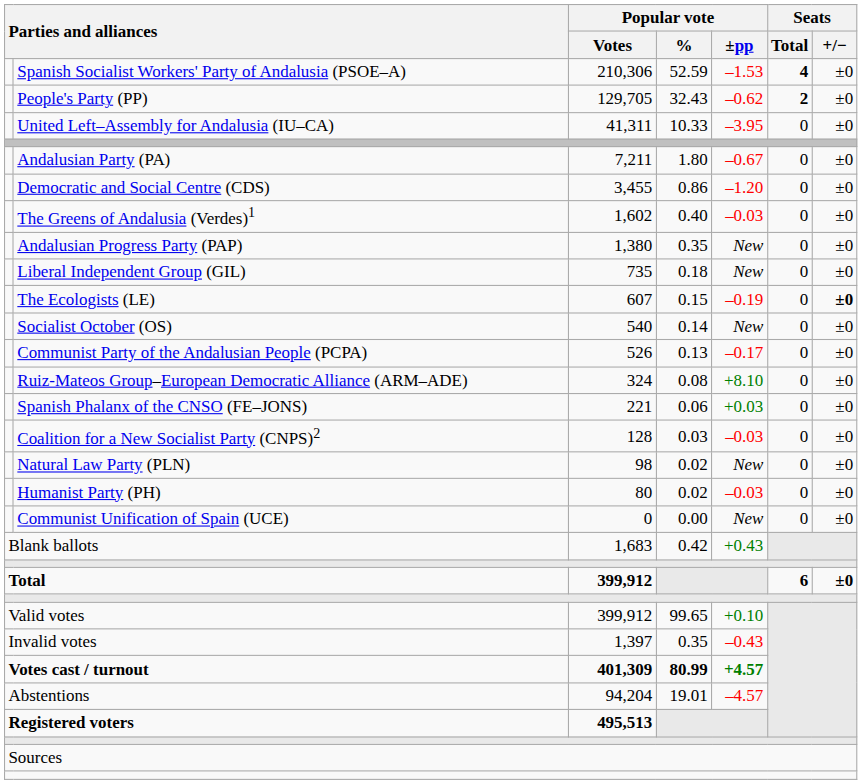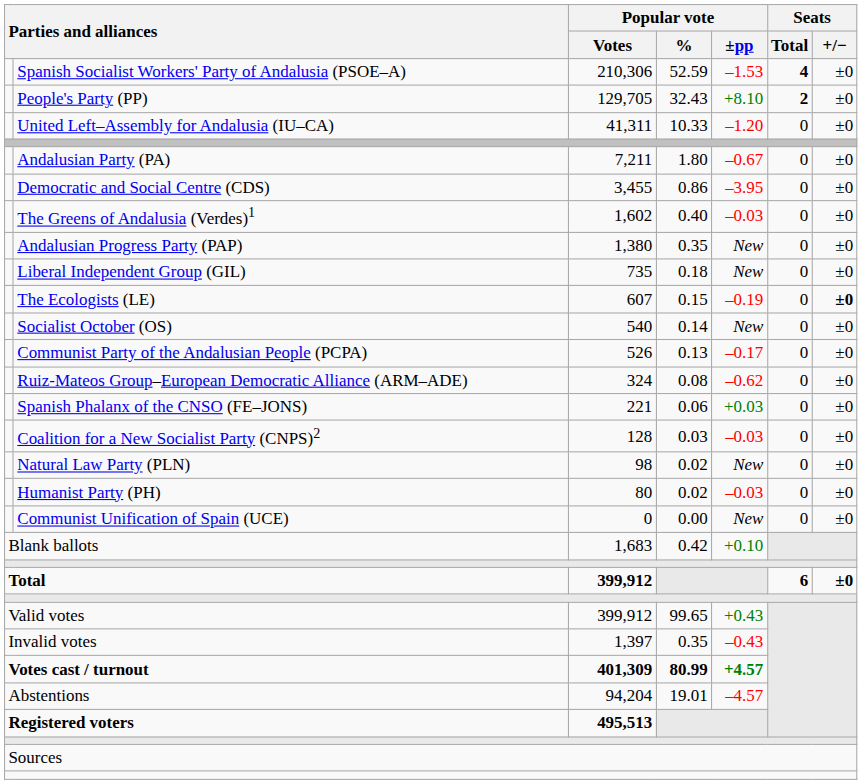(744, 98) –0.62 -> (744, 98) +8.10
(744, 125) –3.95 -> (744, 125) –1.20
(744, 187) –1.20 -> (744, 187) –3.95
(744, 380) +8.10 -> (744, 380) –0.62
(744, 545) +0.43 -> (744, 545) +0.10
(744, 615) +0.10 -> (744, 615) +0.43
